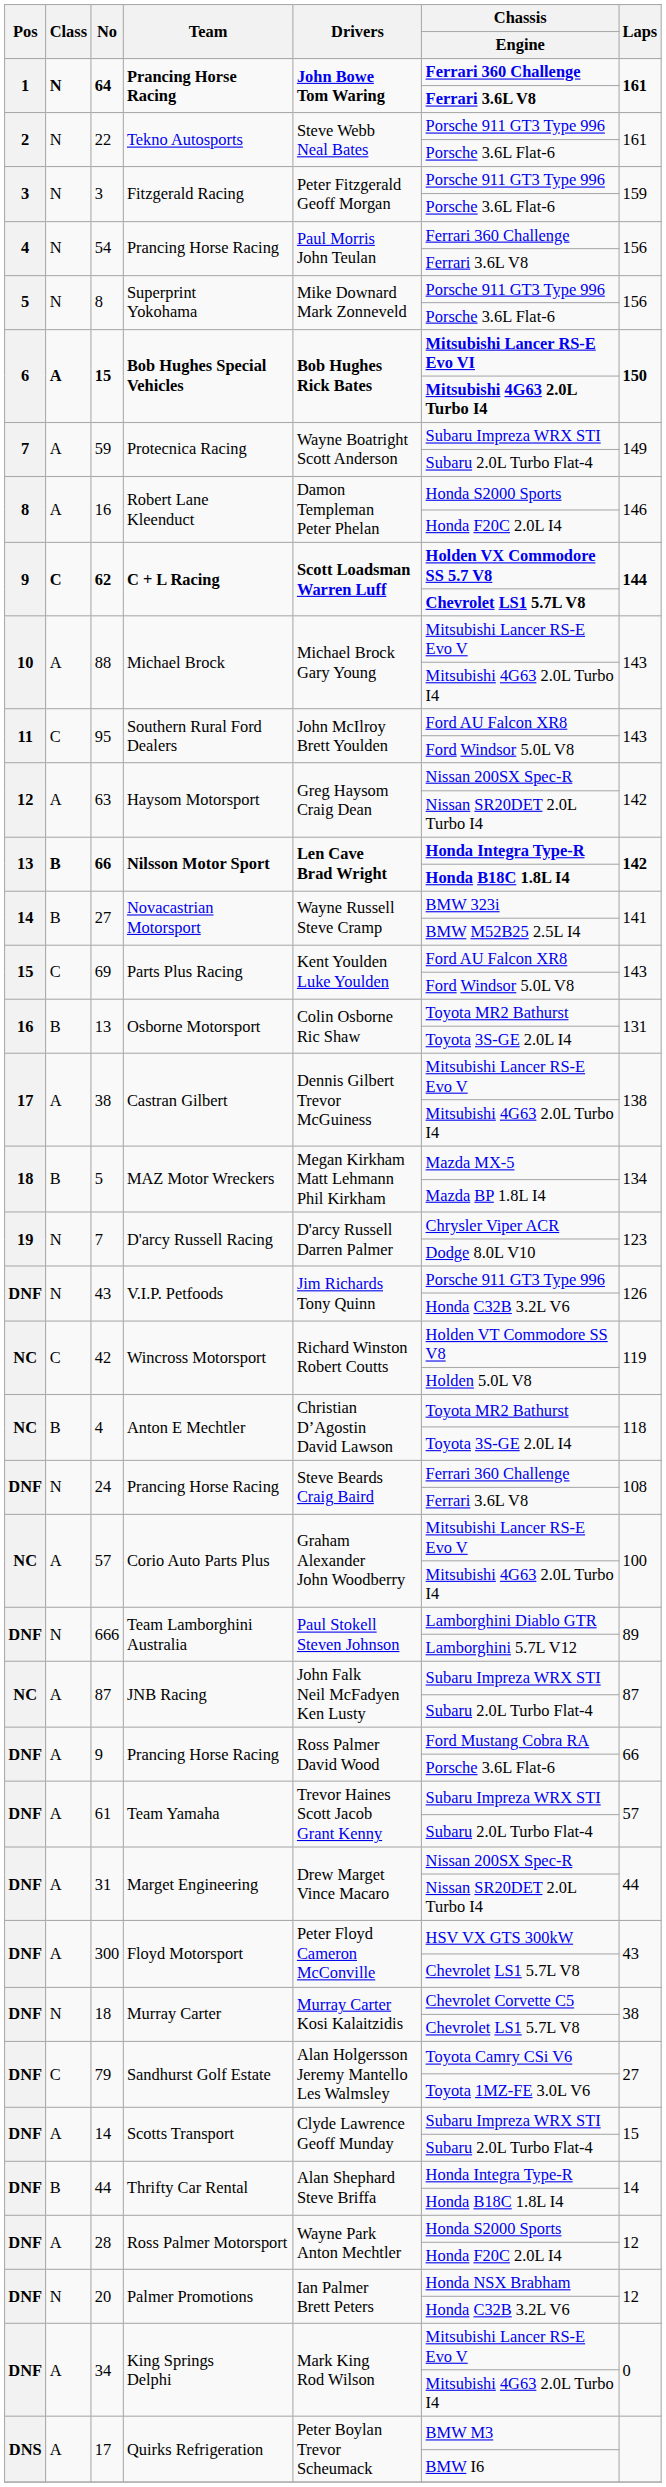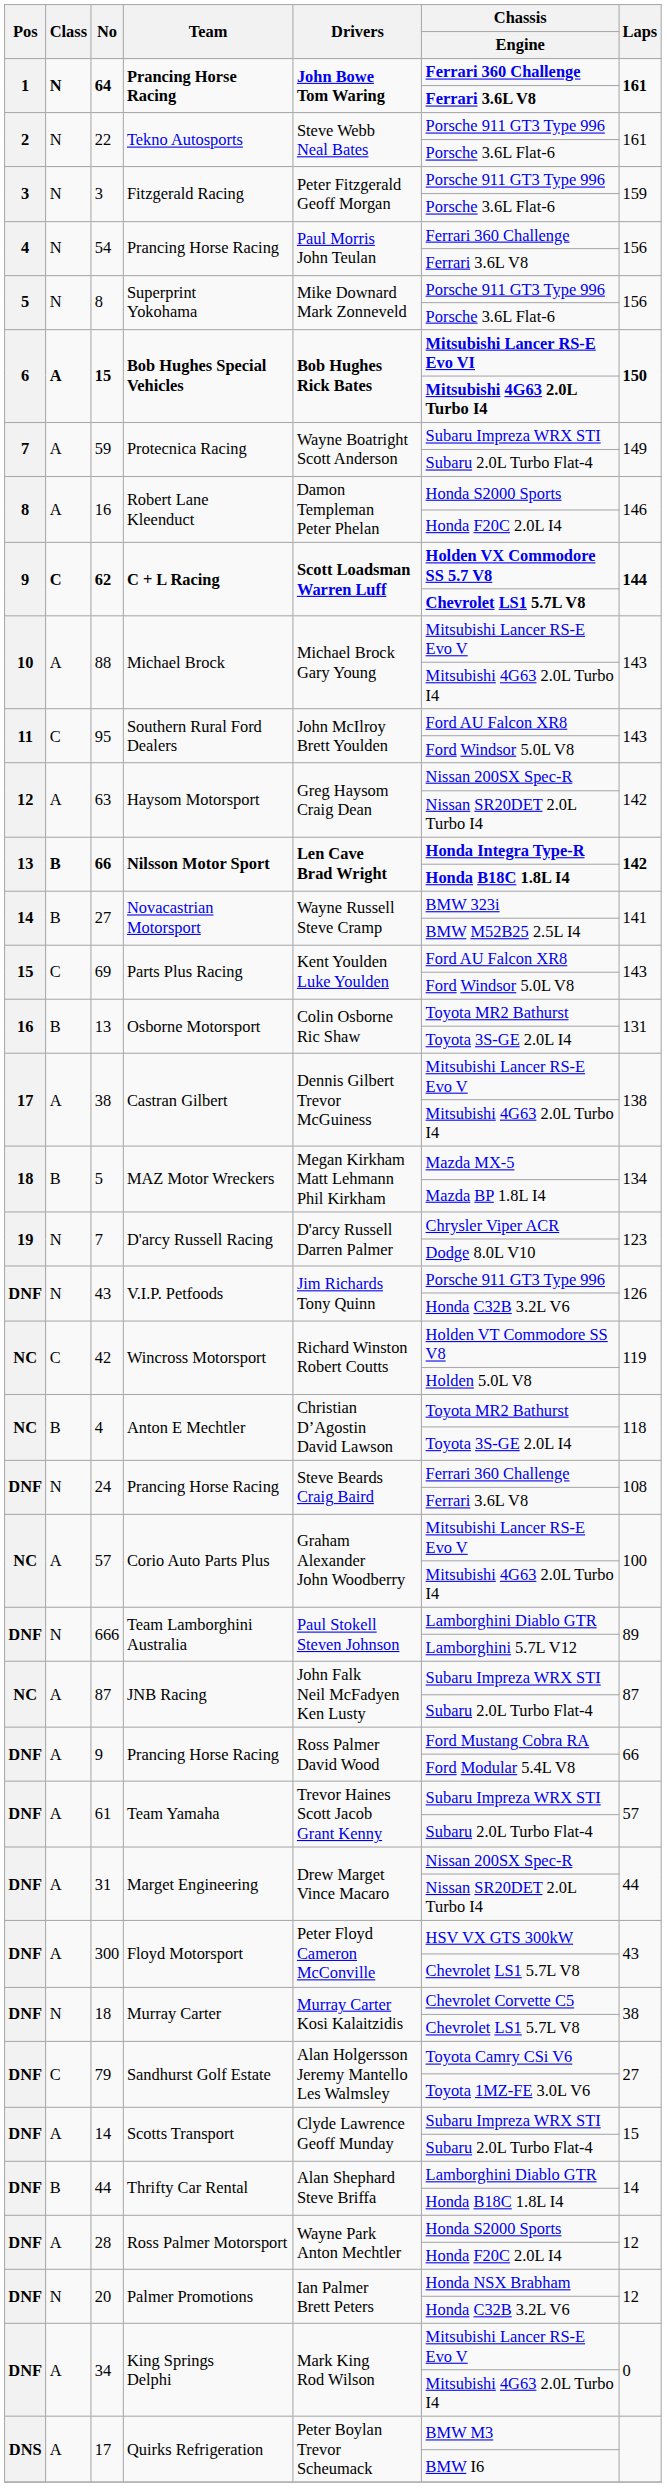(490, 1768) Porsche 3.6L Flat-6 -> (500, 1768) Ford Modular 5.4L V8
(499, 2174) Honda Integra Type-R -> (511, 2174) Lamborghini Diablo GTR
